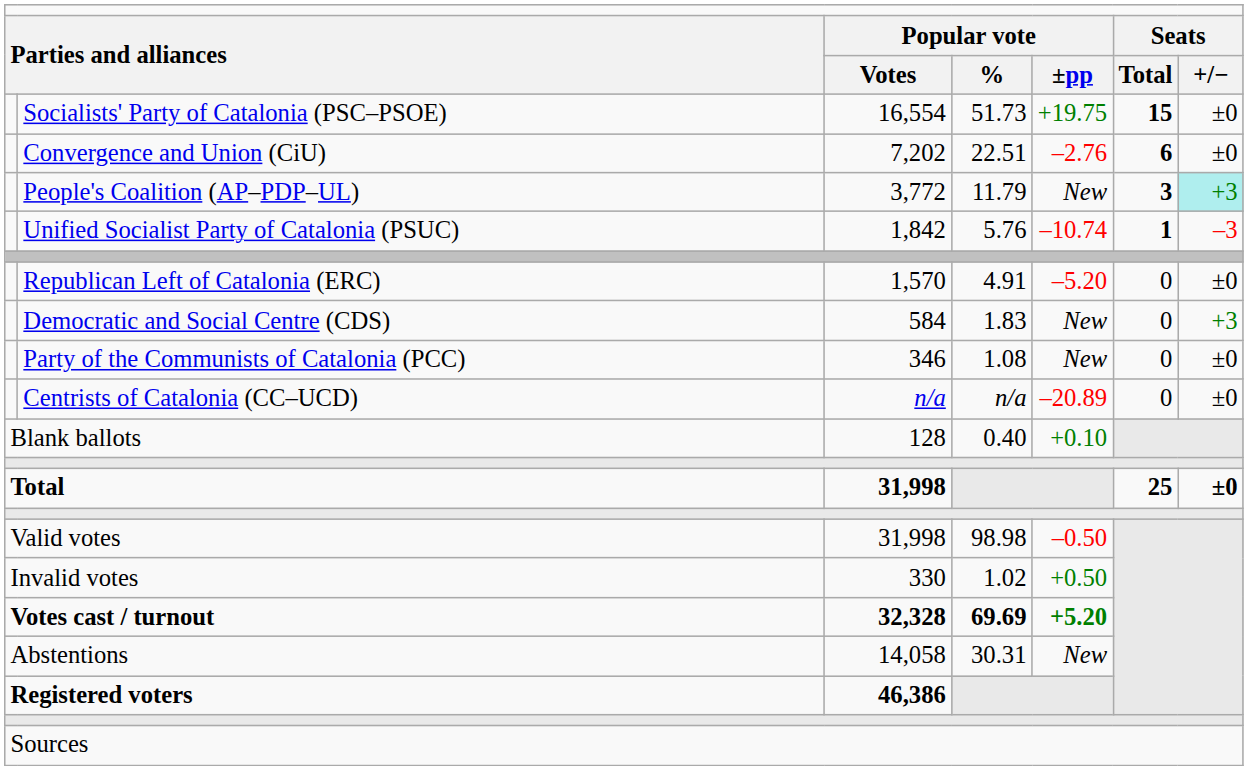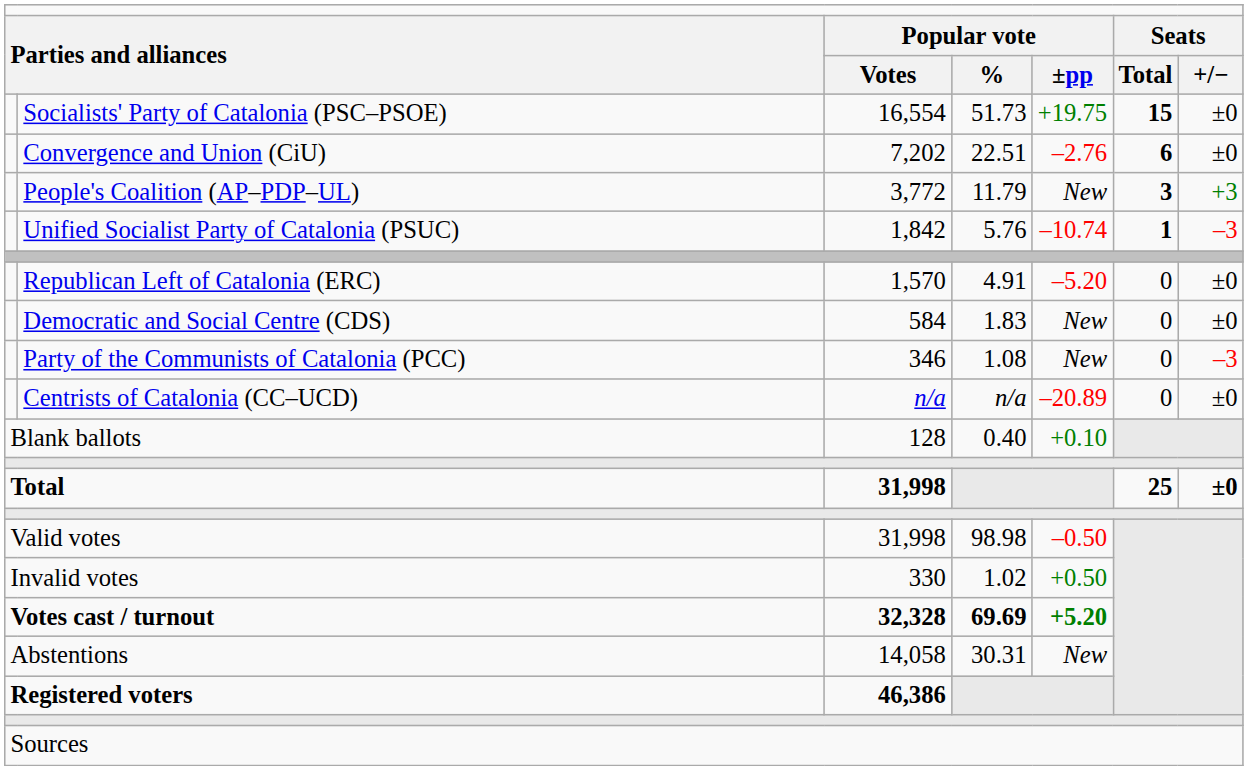(1225, 191) paleturquoise background -> (1225, 191) no background
(1225, 320) +3 -> (1225, 320) ±0
(1225, 359) ±0 -> (1225, 359) –3
